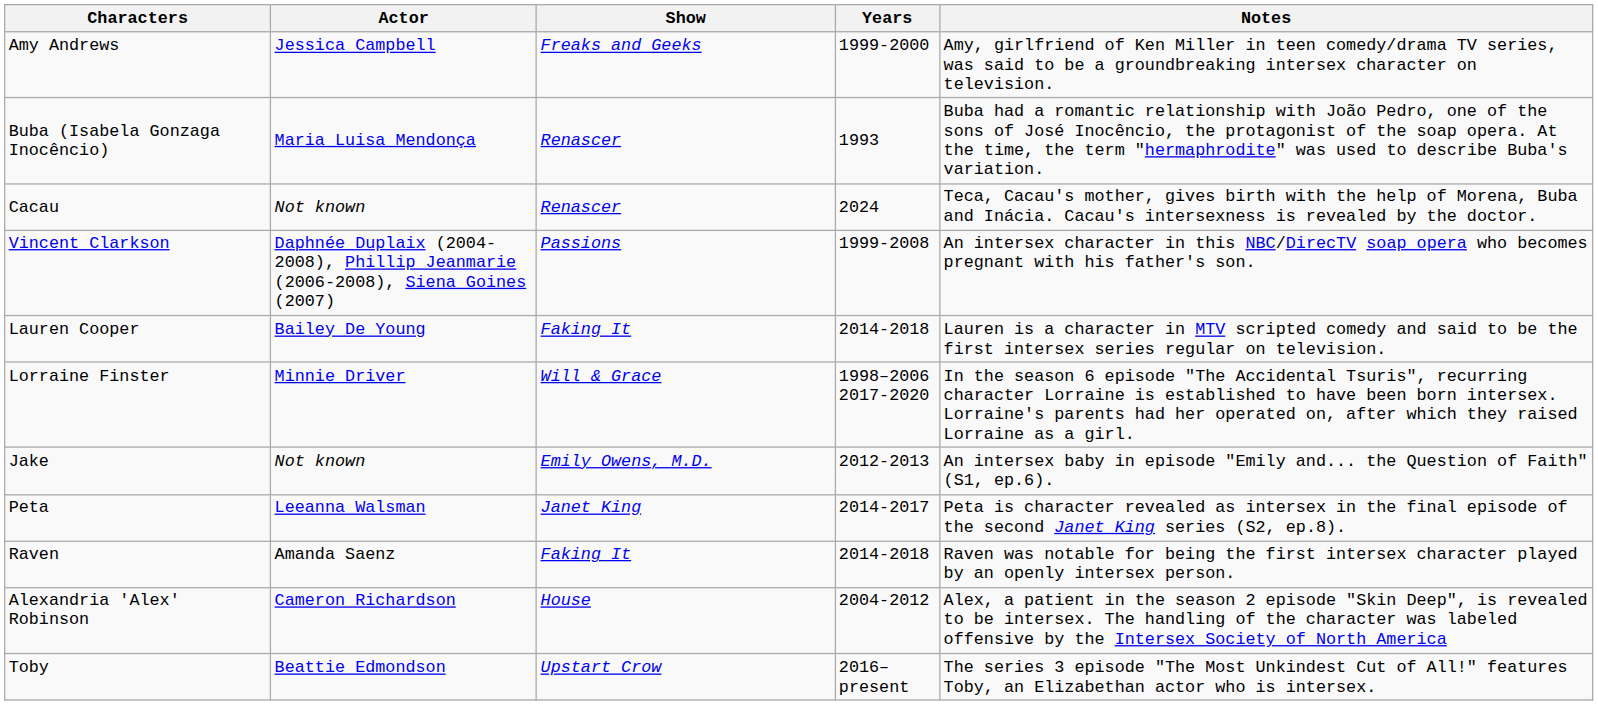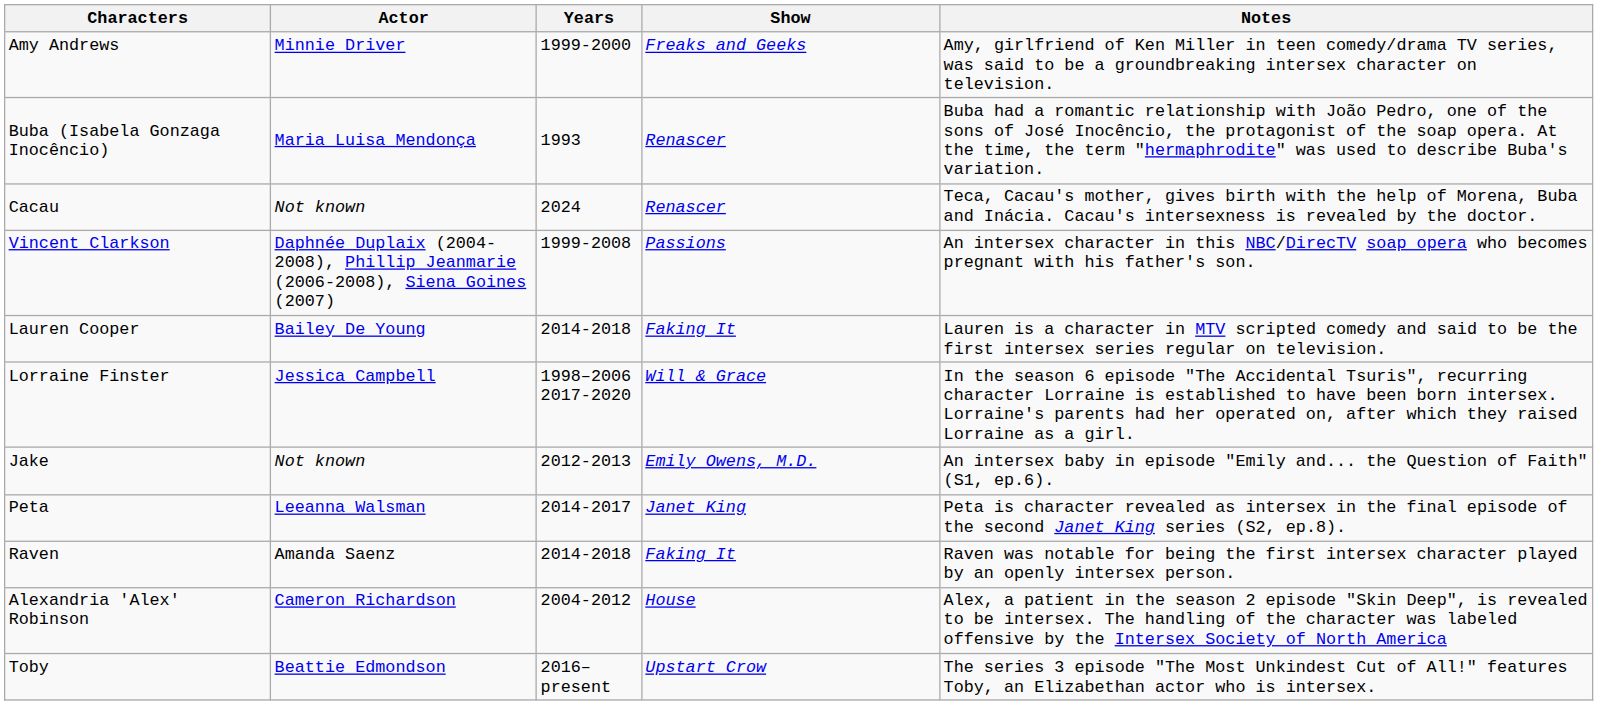columns swapped: (686, 18) <-> (887, 18)
(355, 46) Jessica Campbell -> (340, 46) Minnie Driver
(340, 376) Minnie Driver -> (355, 376) Jessica Campbell
